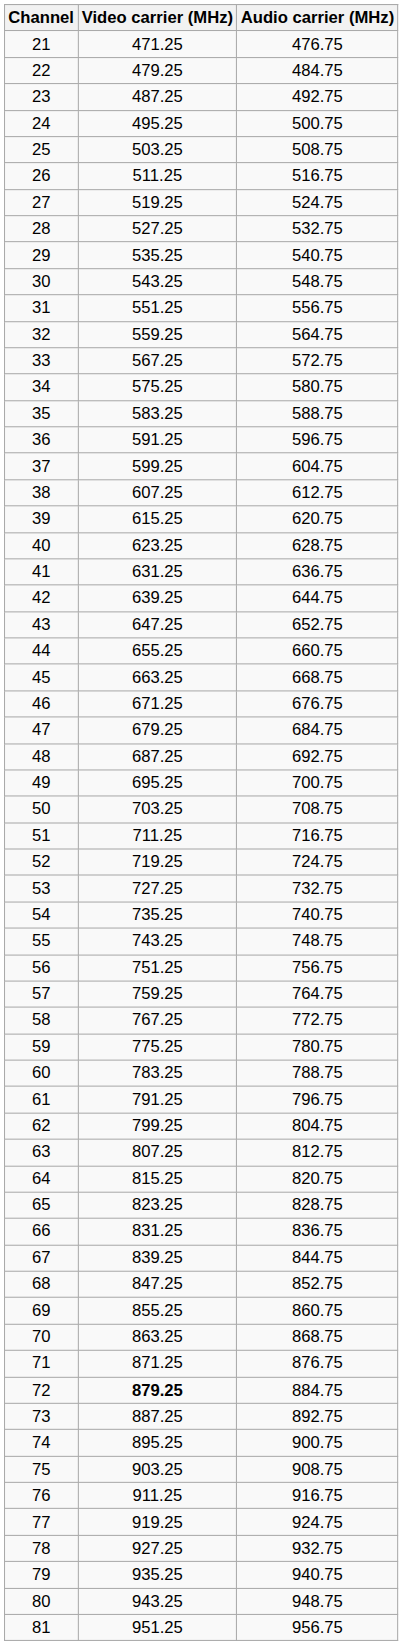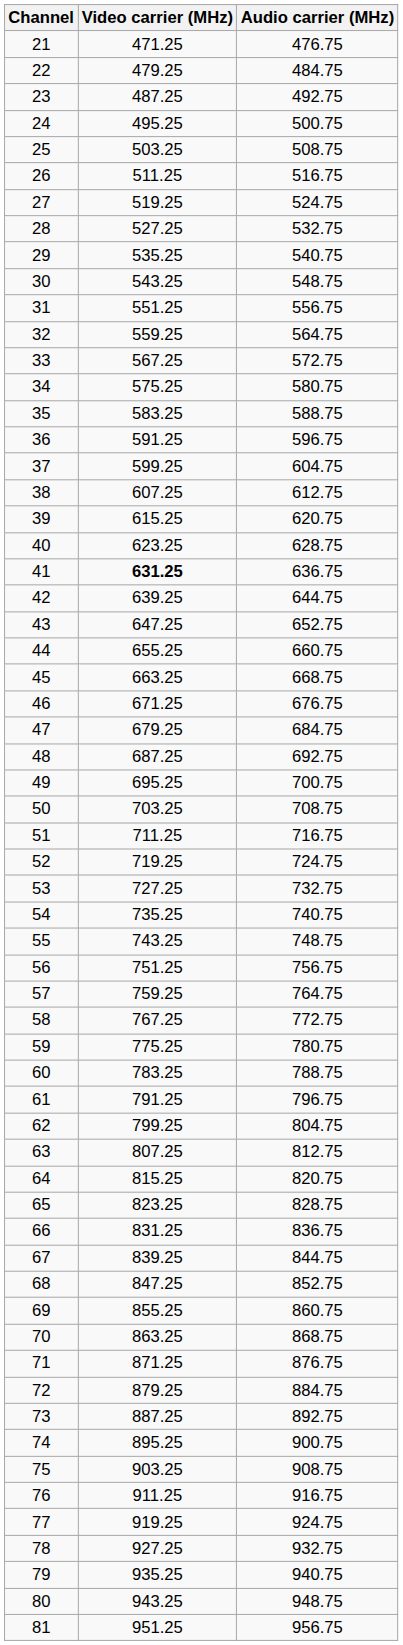(157, 571) normal -> (157, 571) bold
(157, 1389) bold -> (157, 1389) normal
